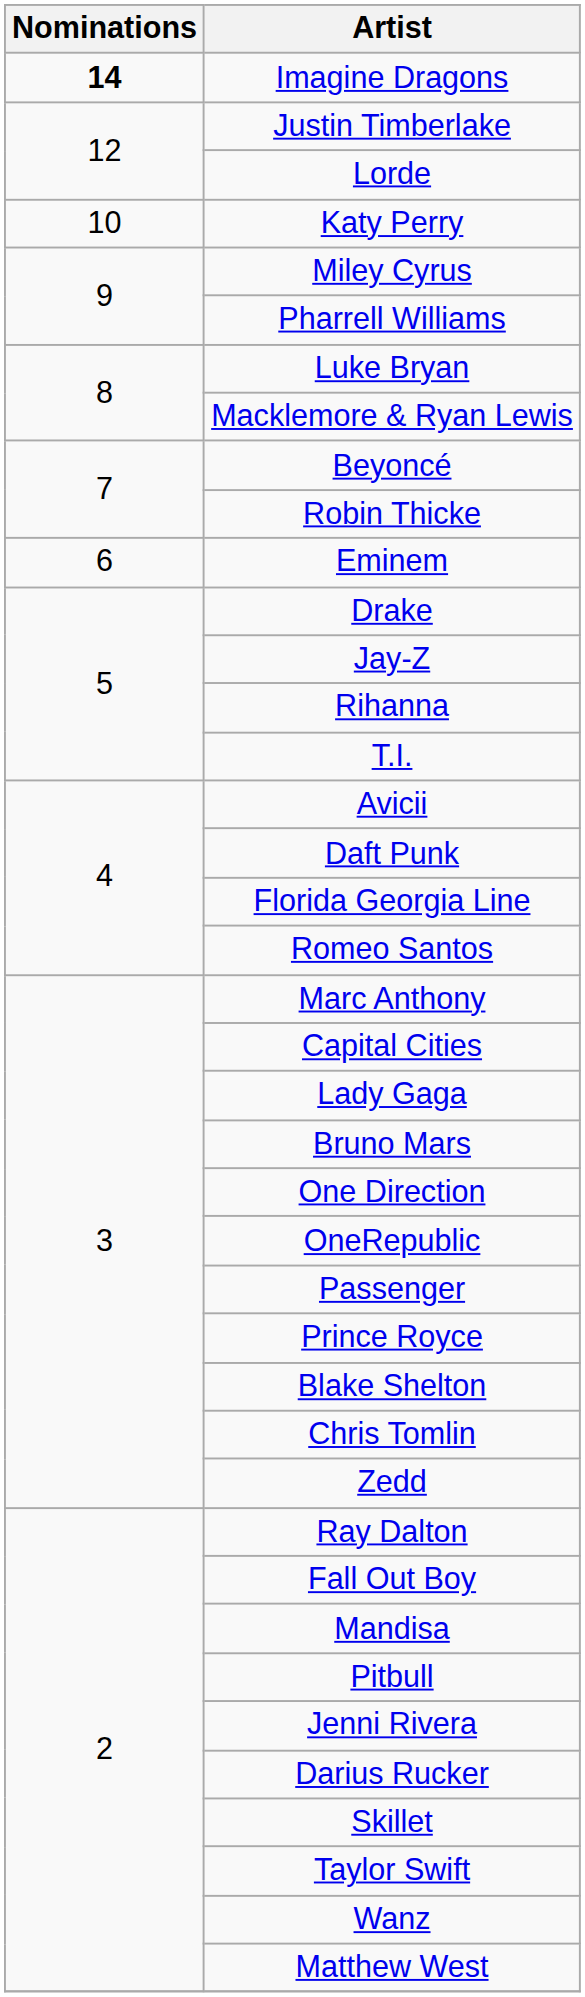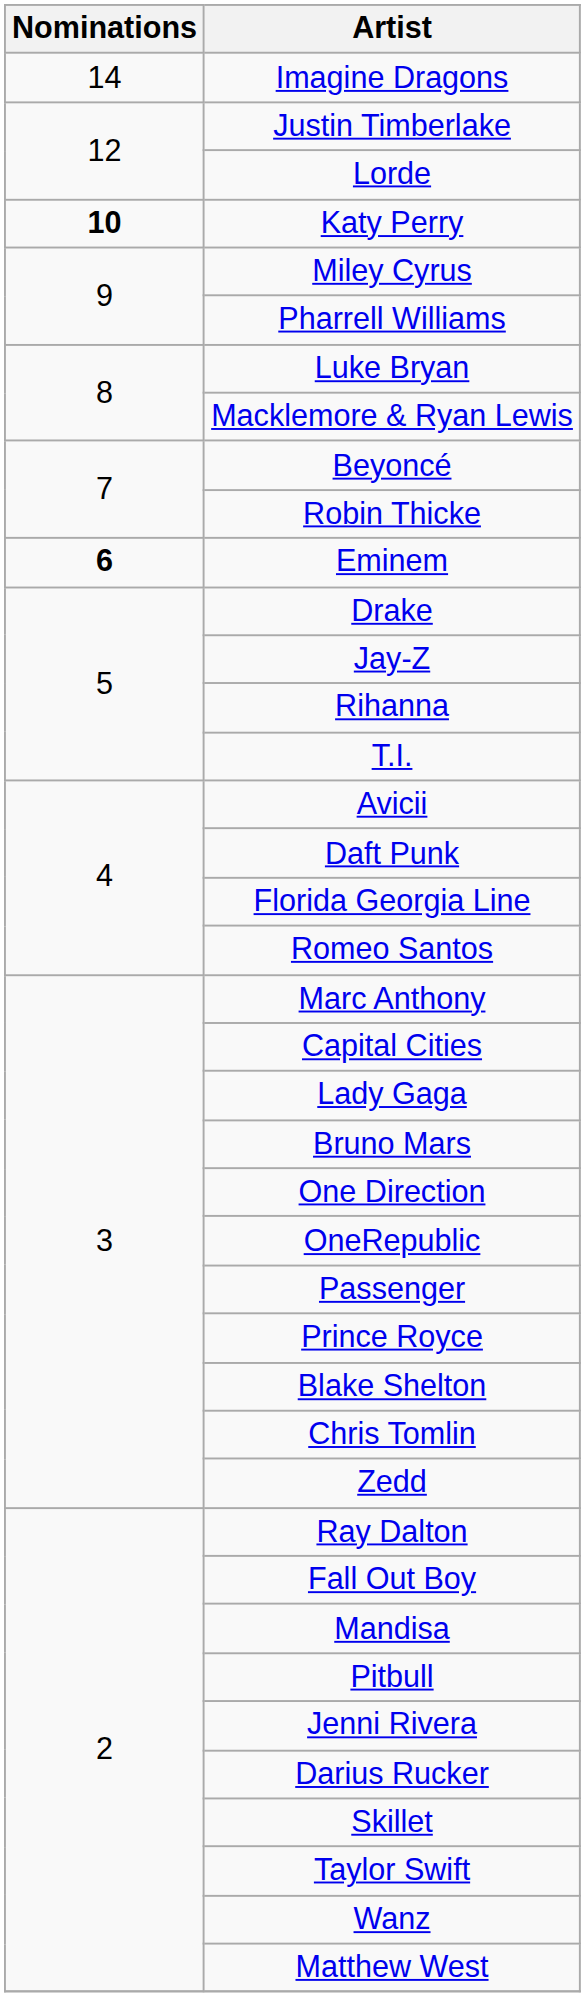(105, 77) bold -> (105, 77) normal
(105, 222) normal -> (105, 222) bold
(105, 561) normal -> (105, 561) bold
